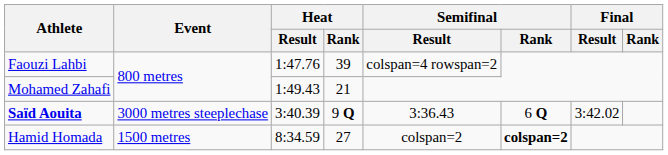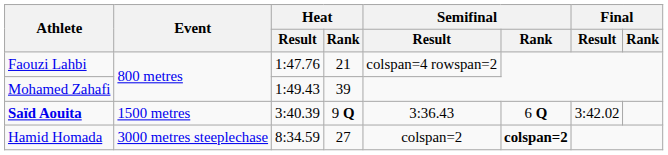(343, 64) 39 -> (343, 64) 21
(343, 89) 21 -> (343, 89) 39
(193, 113) 3000 metres steeplechase -> (154, 113) 1500 metres
(154, 138) 1500 metres -> (193, 138) 3000 metres steeplechase
